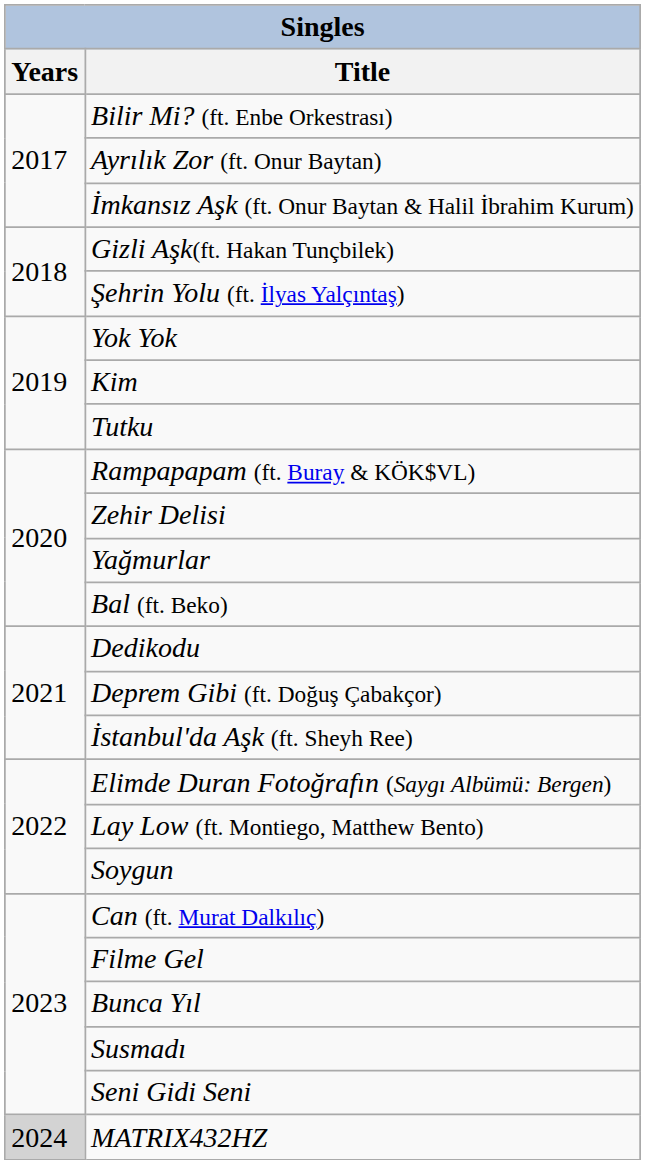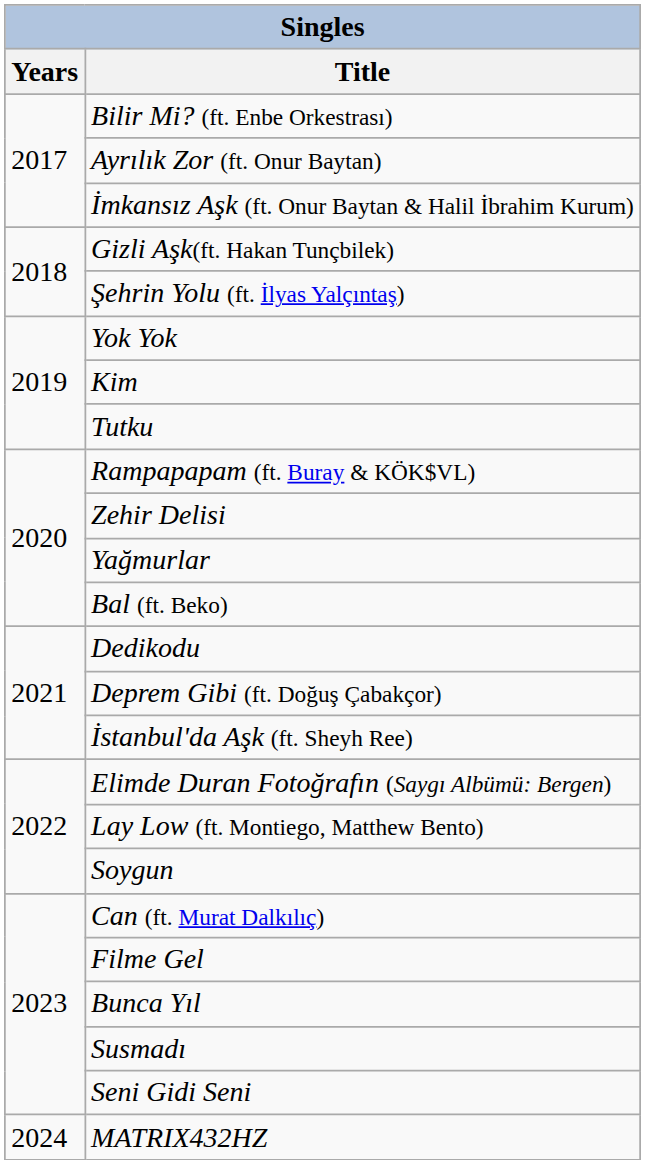(39, 1136) lightgrey background -> (39, 1136) no background
